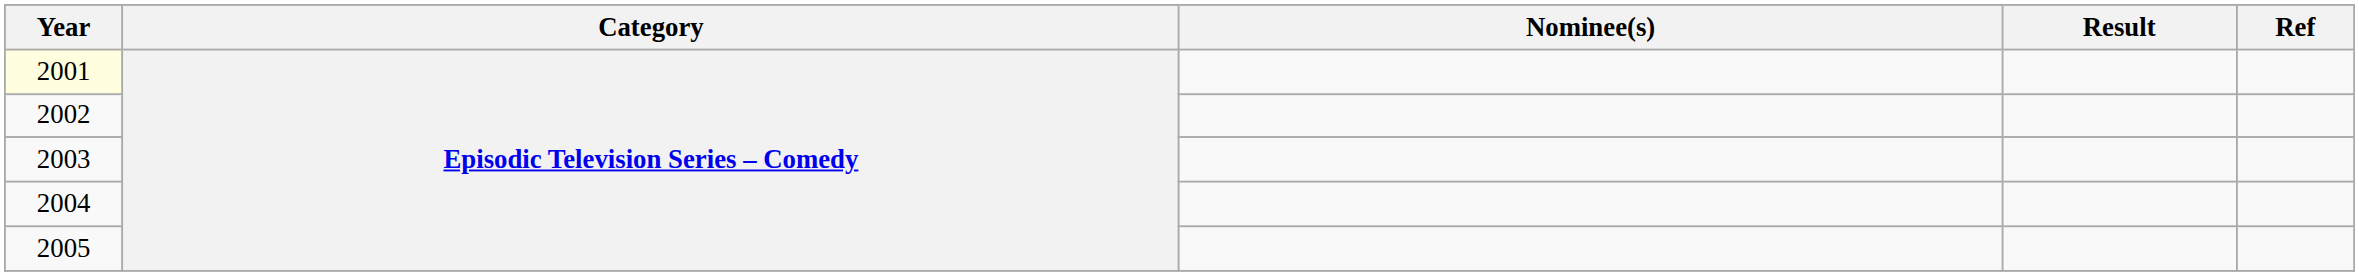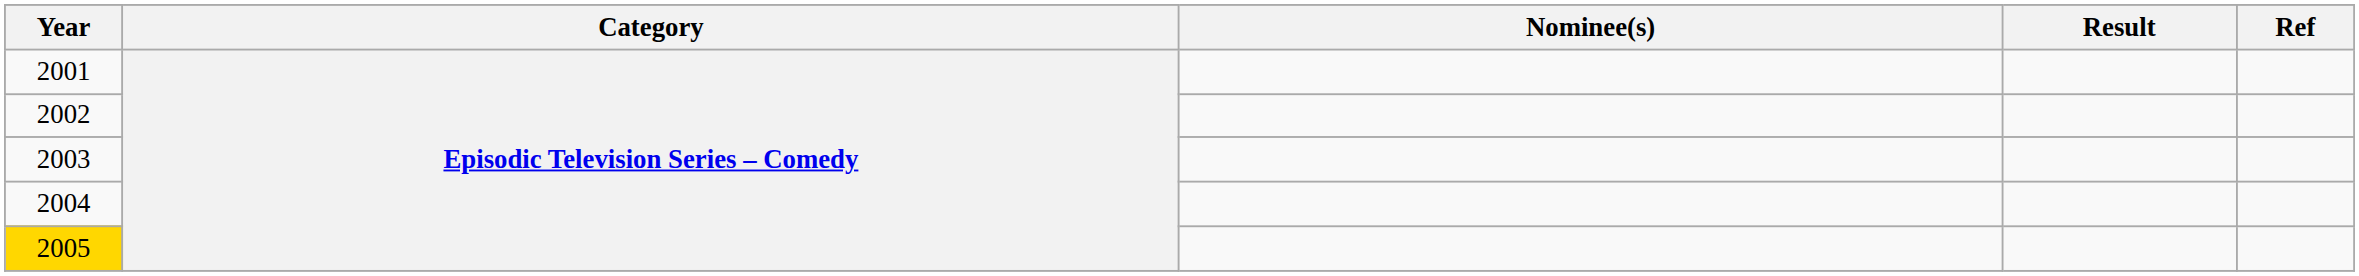(64, 71) lightyellow background -> (64, 71) no background
(64, 247) no background -> (64, 247) gold background
